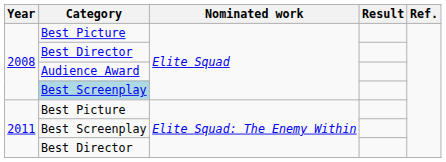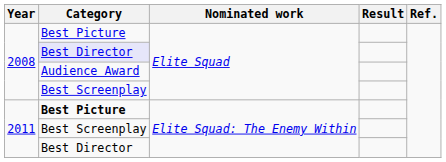(87, 52) no background -> (87, 52) lavender background
(94, 90) lightblue background -> (94, 90) no background
(83, 109) normal -> (83, 109) bold
